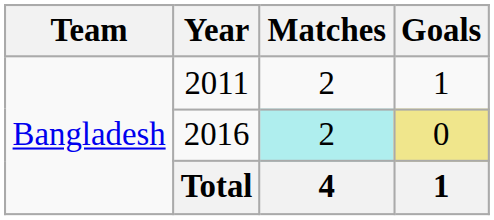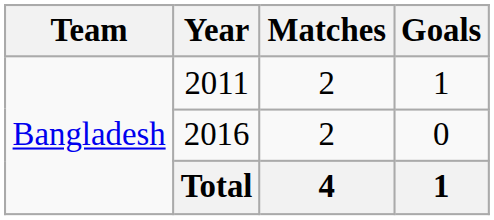(327, 134) paleturquoise background -> (327, 134) no background
(441, 134) khaki background -> (441, 134) no background
